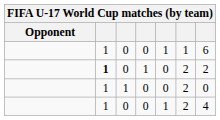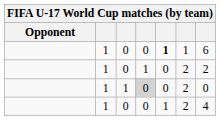(166, 50) normal -> (166, 50) bold
(106, 69) bold -> (106, 69) normal
(146, 87) no background -> (146, 87) lightgrey background
